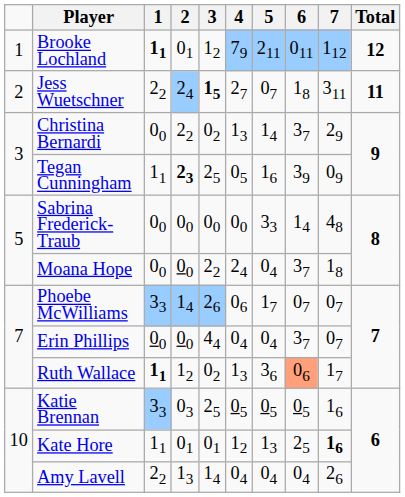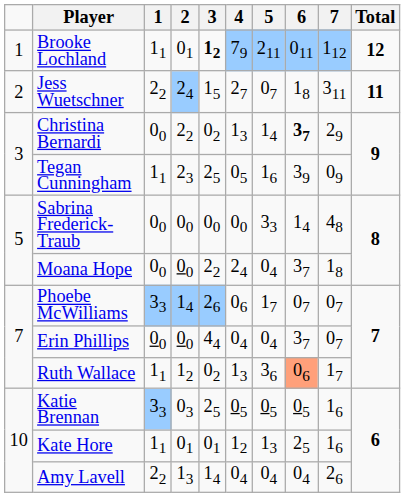(158, 50) bold -> (158, 50) normal
(212, 50) normal -> (212, 50) bold
(212, 91) bold -> (212, 91) normal
(301, 132) normal -> (301, 132) bold
(185, 174) bold -> (185, 174) normal
(158, 372) bold -> (158, 372) normal
(334, 445) bold -> (334, 445) normal
